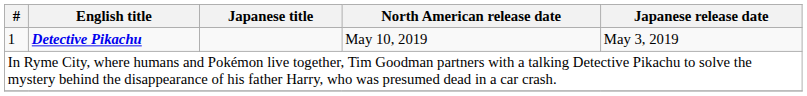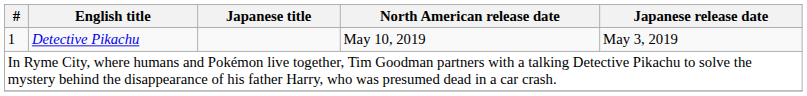(87, 39) bold -> (86, 39) normal
